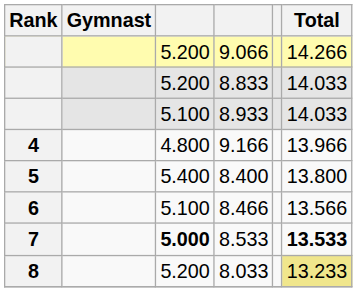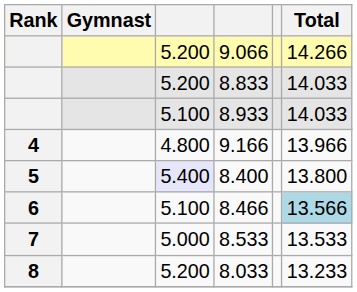(185, 177) no background -> (185, 177) lavender background
(317, 208) no background -> (317, 208) lightblue background
(185, 239) bold -> (185, 239) normal
(317, 239) bold -> (317, 239) normal
(317, 271) khaki background -> (317, 271) no background
